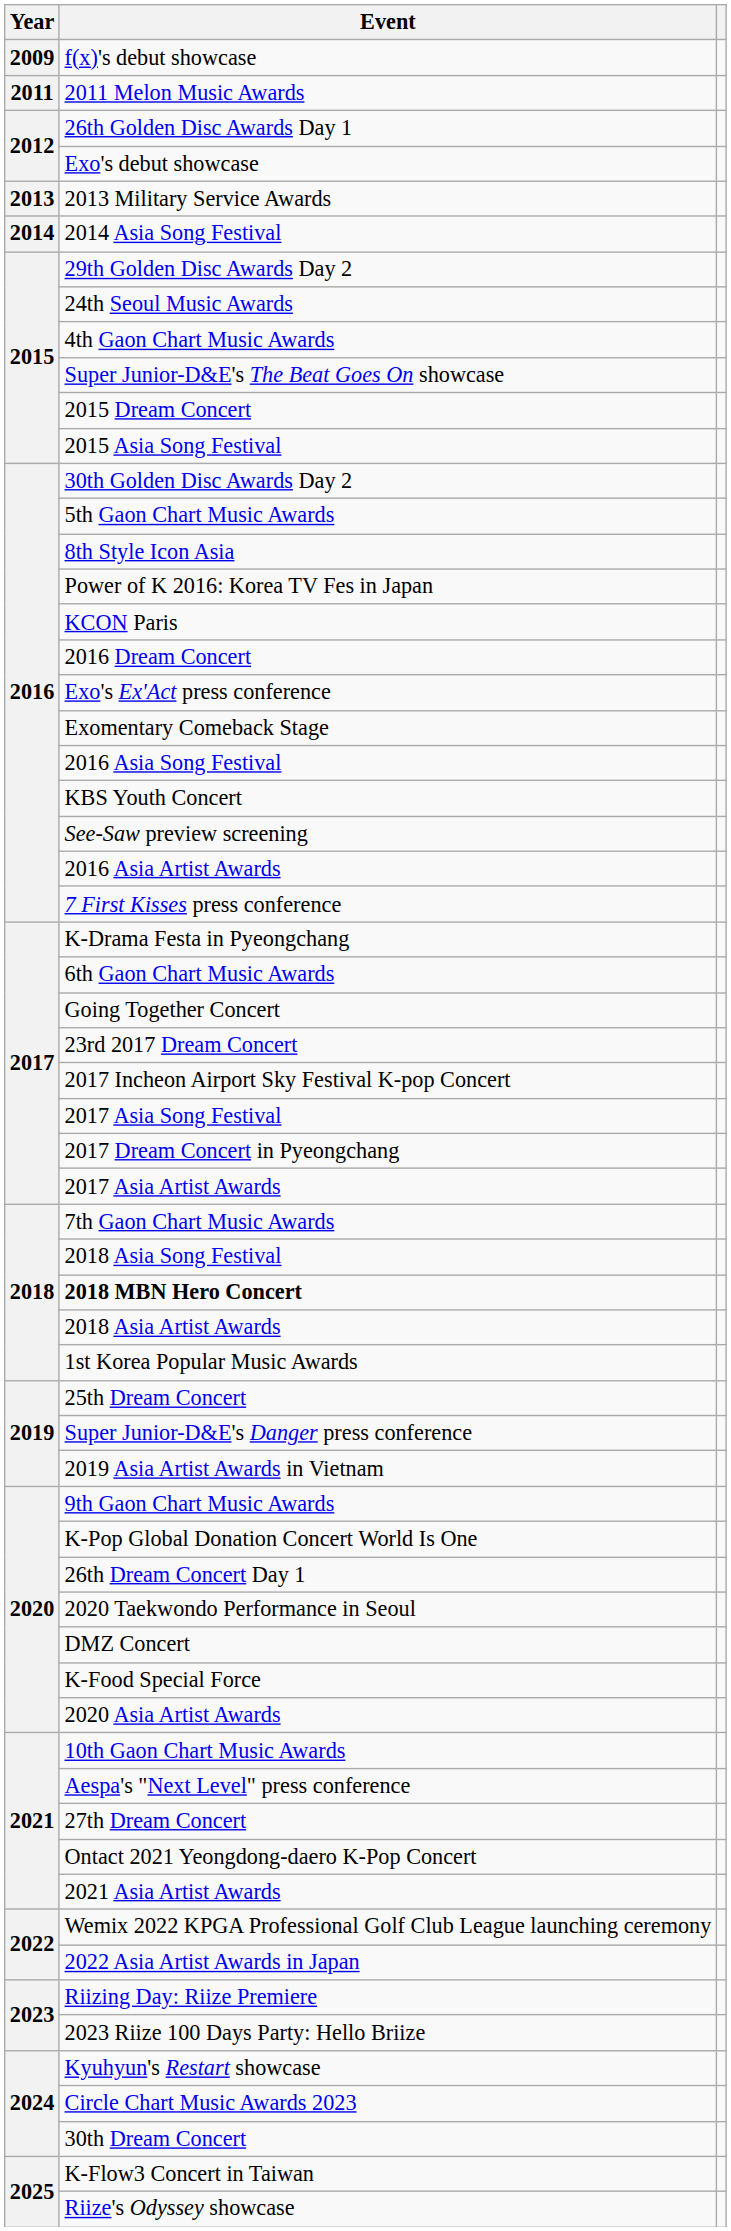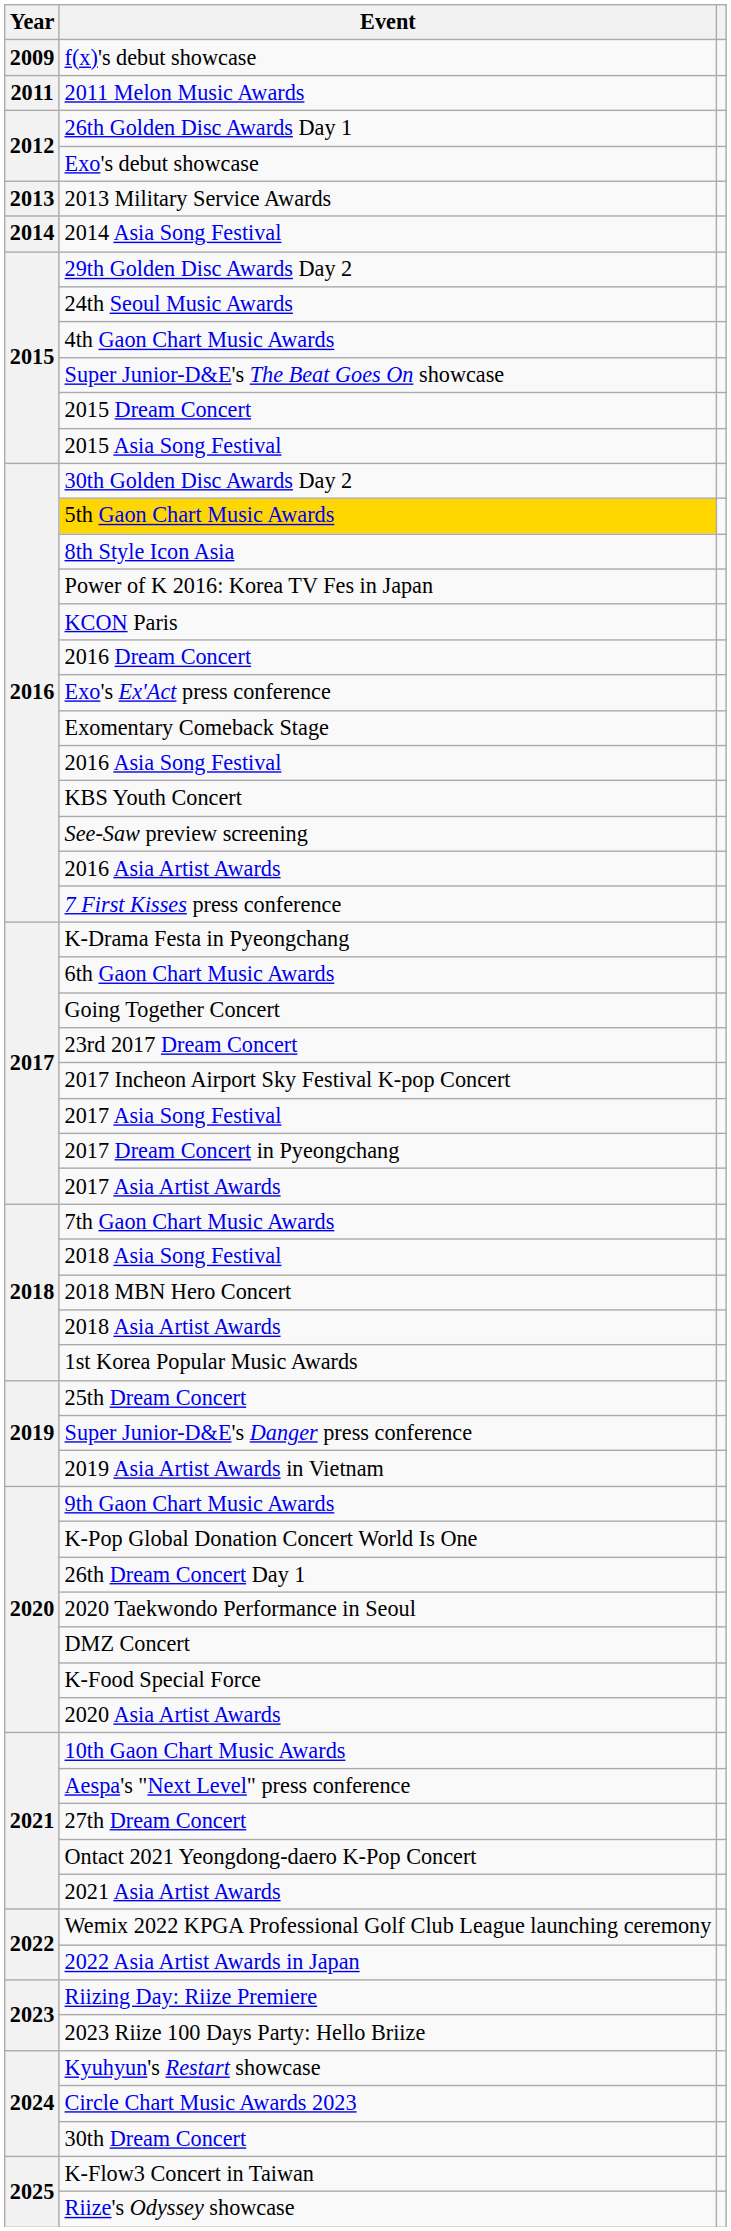(199, 515) no background -> (199, 515) gold background
(183, 1291) bold -> (178, 1291) normal
